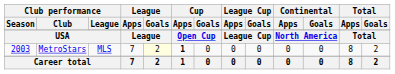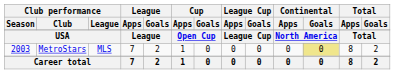(157, 50) lightyellow background -> (157, 50) no background
(183, 50) bold -> (183, 50) normal
(321, 50) no background -> (321, 50) khaki background
